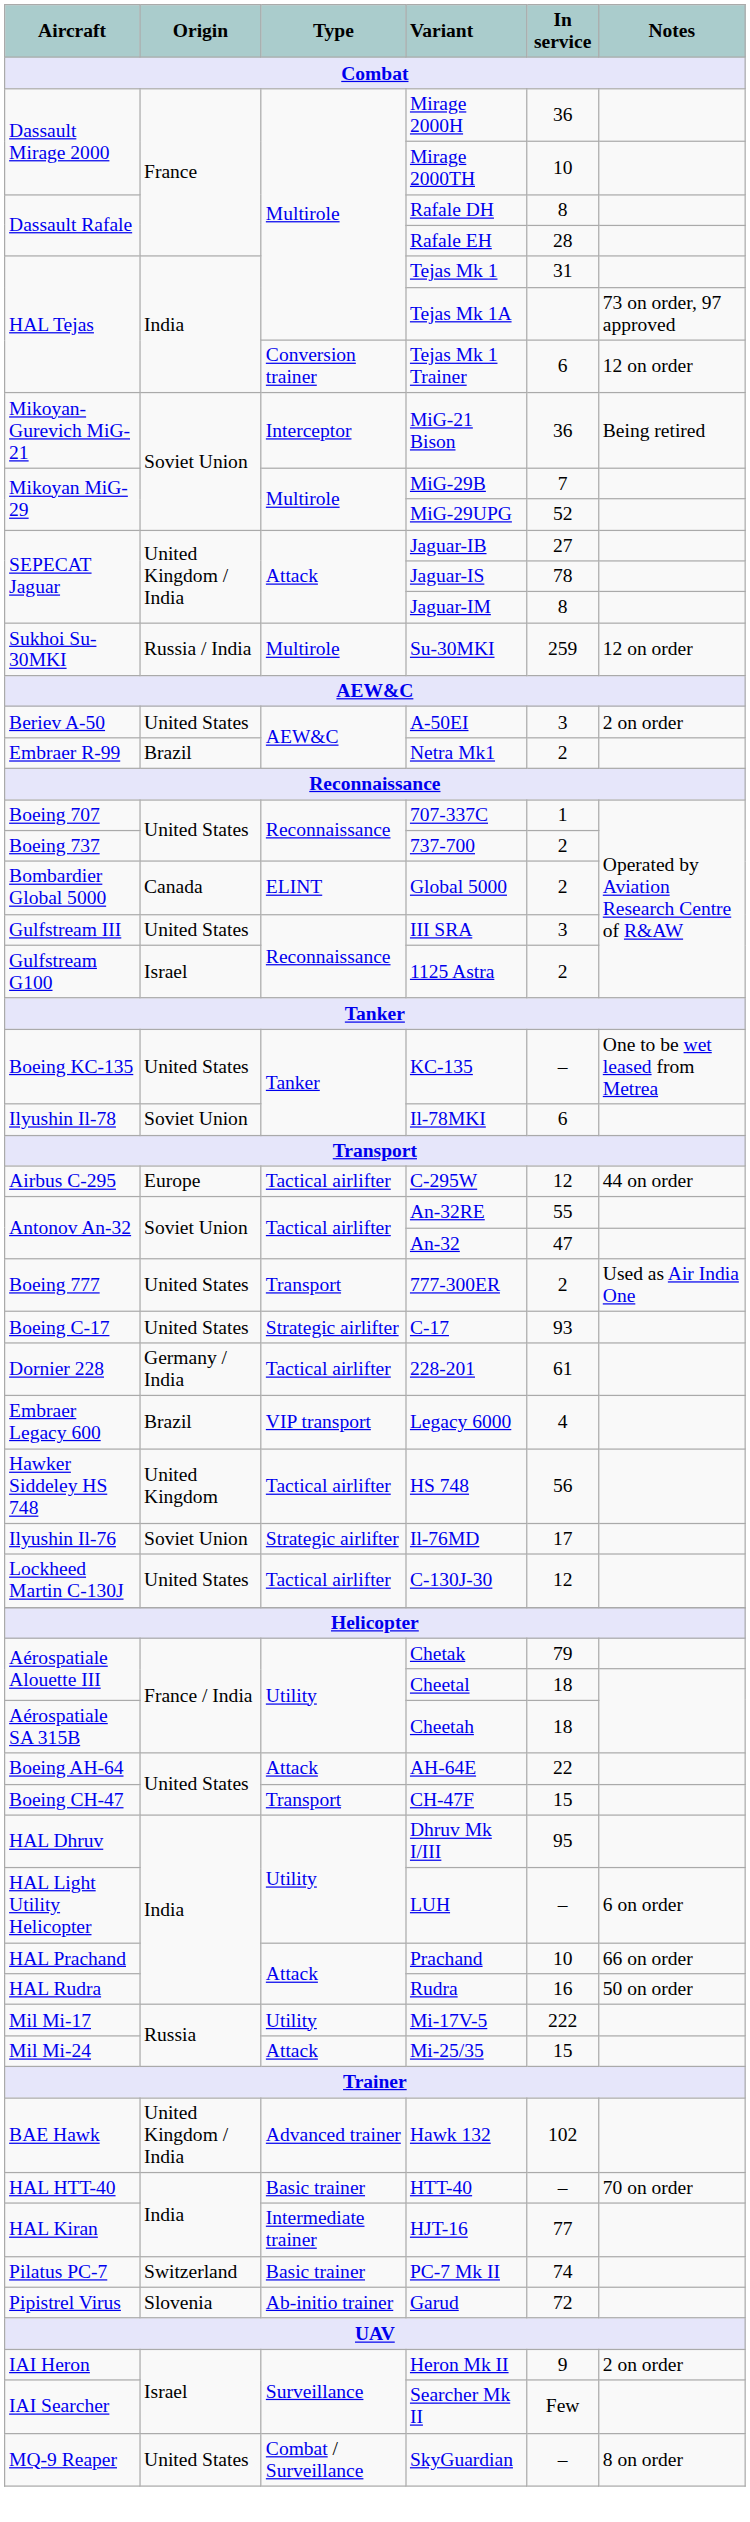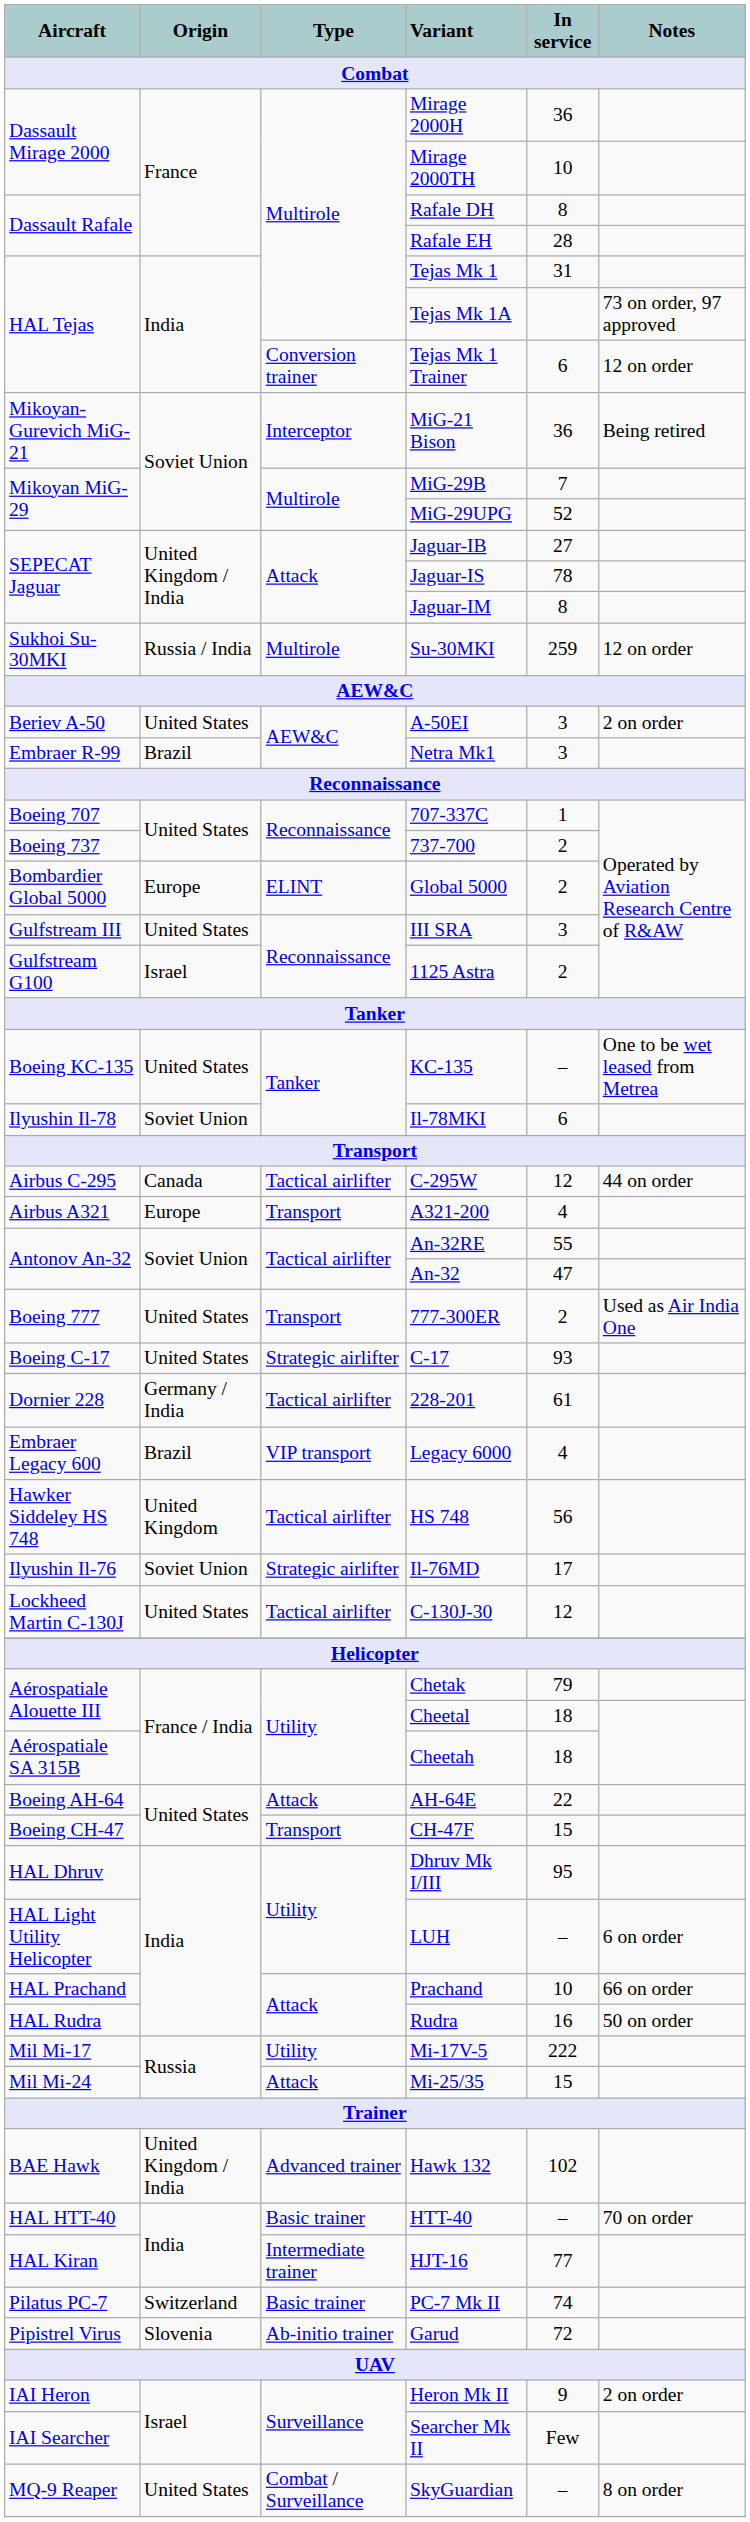(563, 752) 2 -> (563, 752) 3
(173, 887) Canada -> (172, 887) Europe
(172, 1181) Europe -> (173, 1181) Canada
+ row: (450, 1212)
